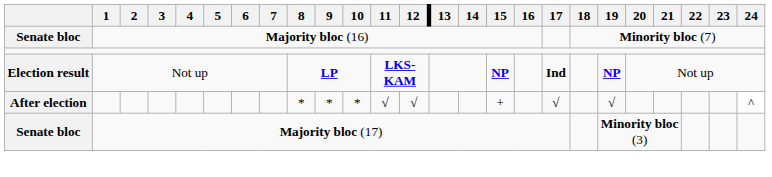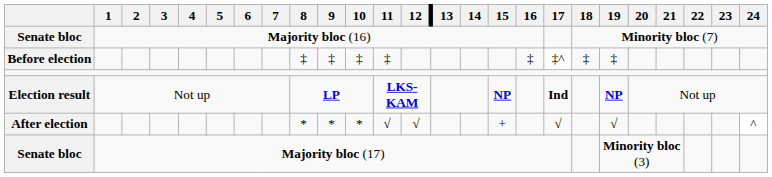+ row: (49, 59)
